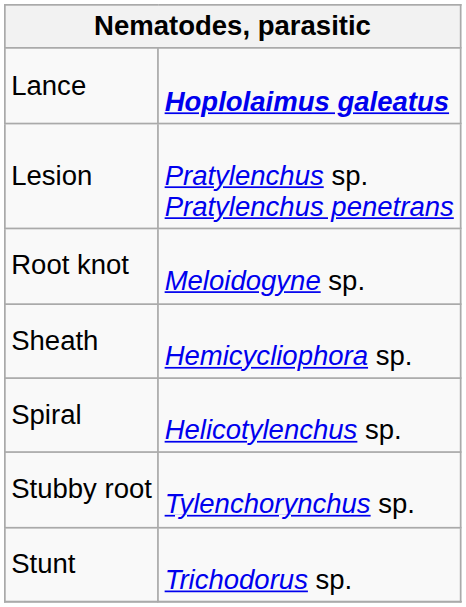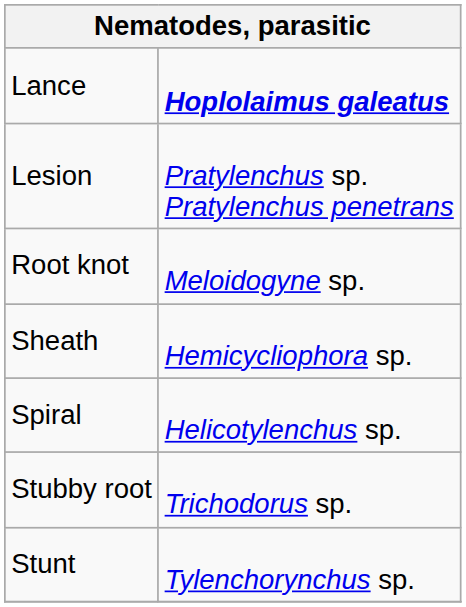(290, 504) Tylenchorynchus sp. -> (258, 504) Trichodorus sp.
(258, 579) Trichodorus sp. -> (290, 579) Tylenchorynchus sp.
